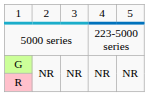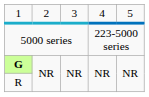(18, 64) normal -> (18, 64) bold
(18, 82) pink background -> (18, 82) no background
